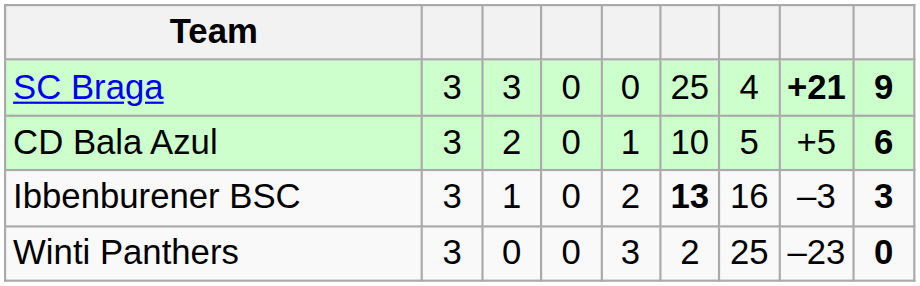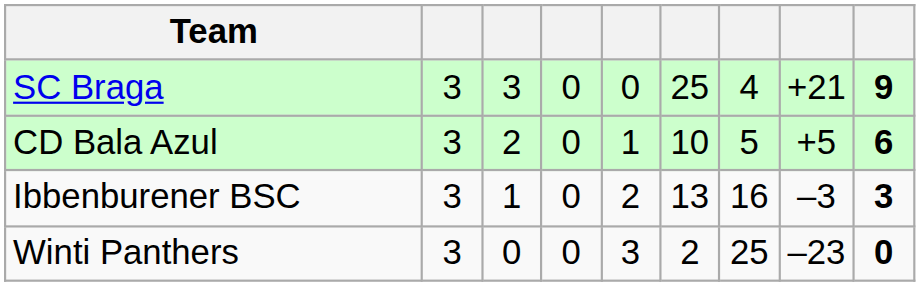(816, 87) bold -> (816, 87) normal
(690, 197) bold -> (690, 197) normal
